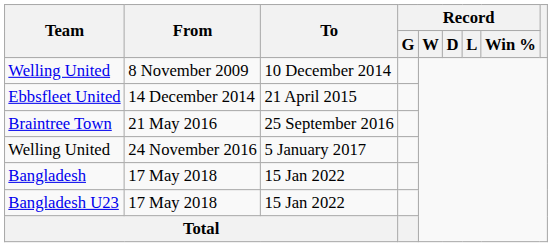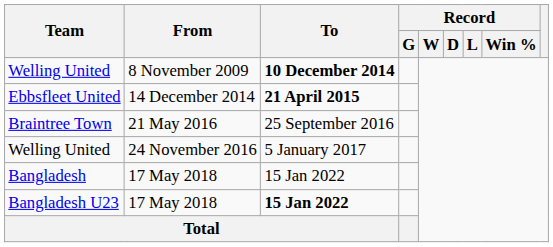(328, 70) normal -> (329, 70) bold
(311, 96) normal -> (312, 96) bold
(305, 202) normal -> (307, 202) bold
